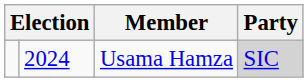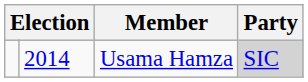(47, 58) 2024 -> (47, 58) 2014
